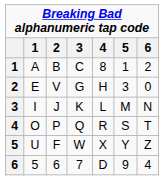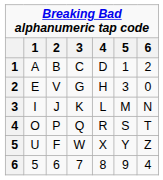(103, 67) 8 -> (103, 67) D
(103, 165) D -> (103, 165) 8
